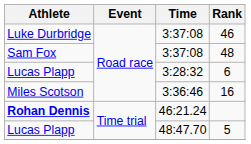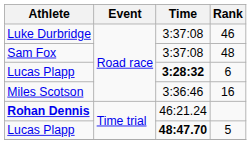(183, 72) normal -> (183, 72) bold
(183, 131) normal -> (183, 131) bold
